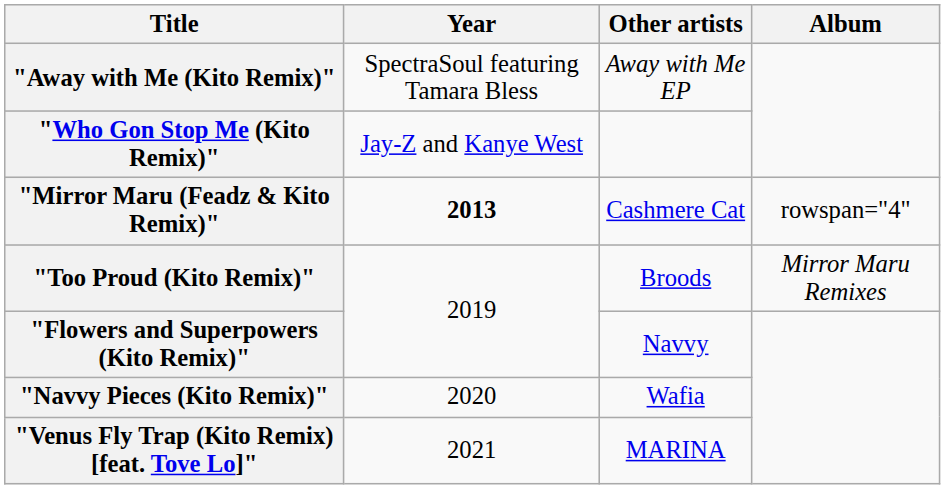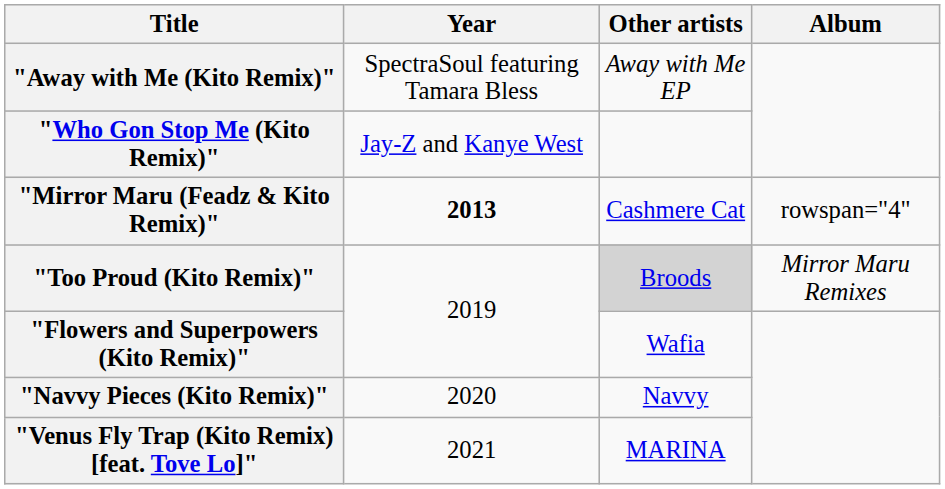(676, 277) no background -> (676, 277) lightgrey background
(676, 344) Navvy -> (676, 344) Wafia
(676, 397) Wafia -> (676, 397) Navvy
